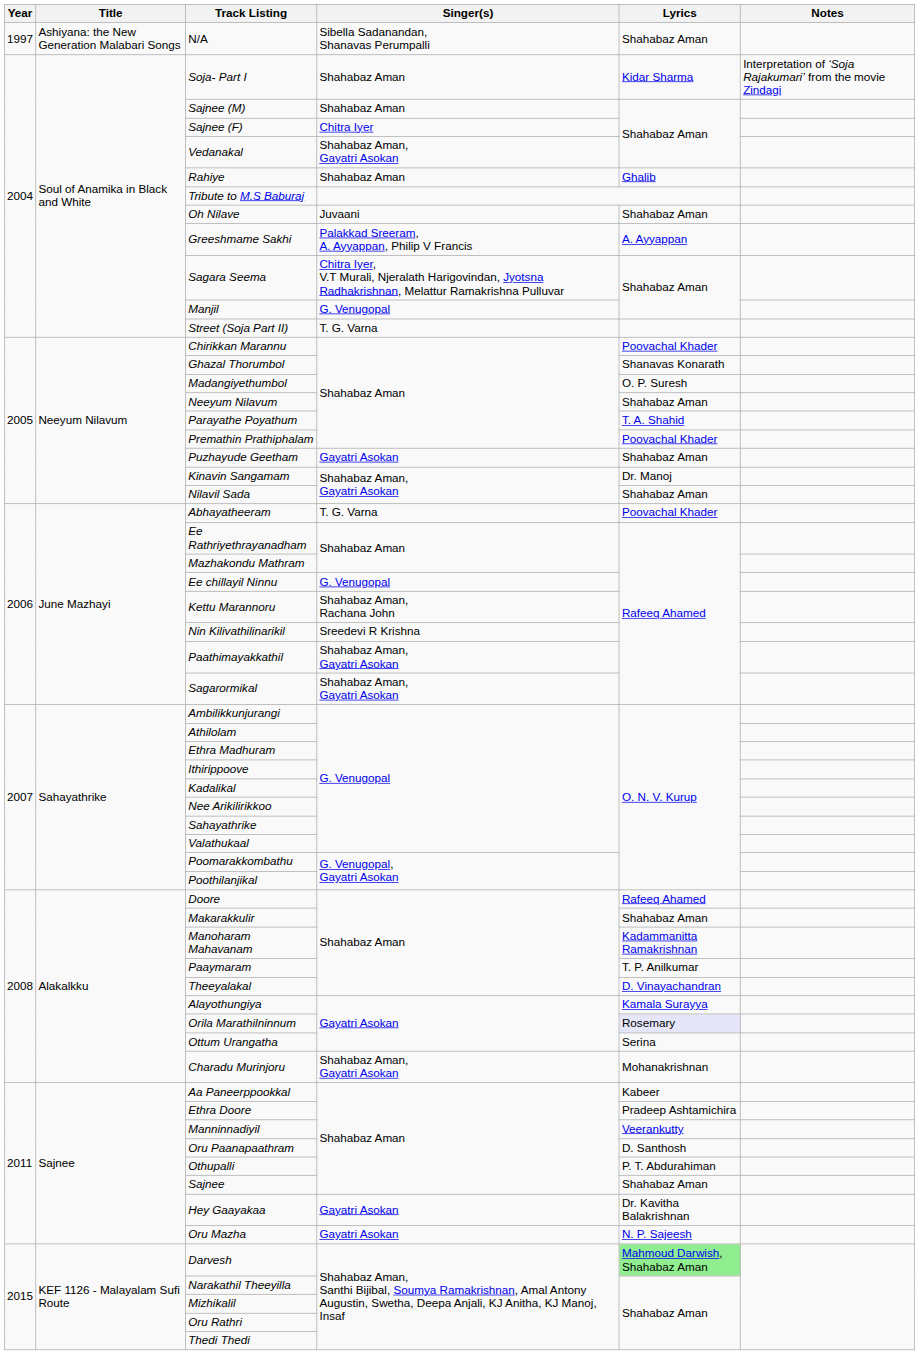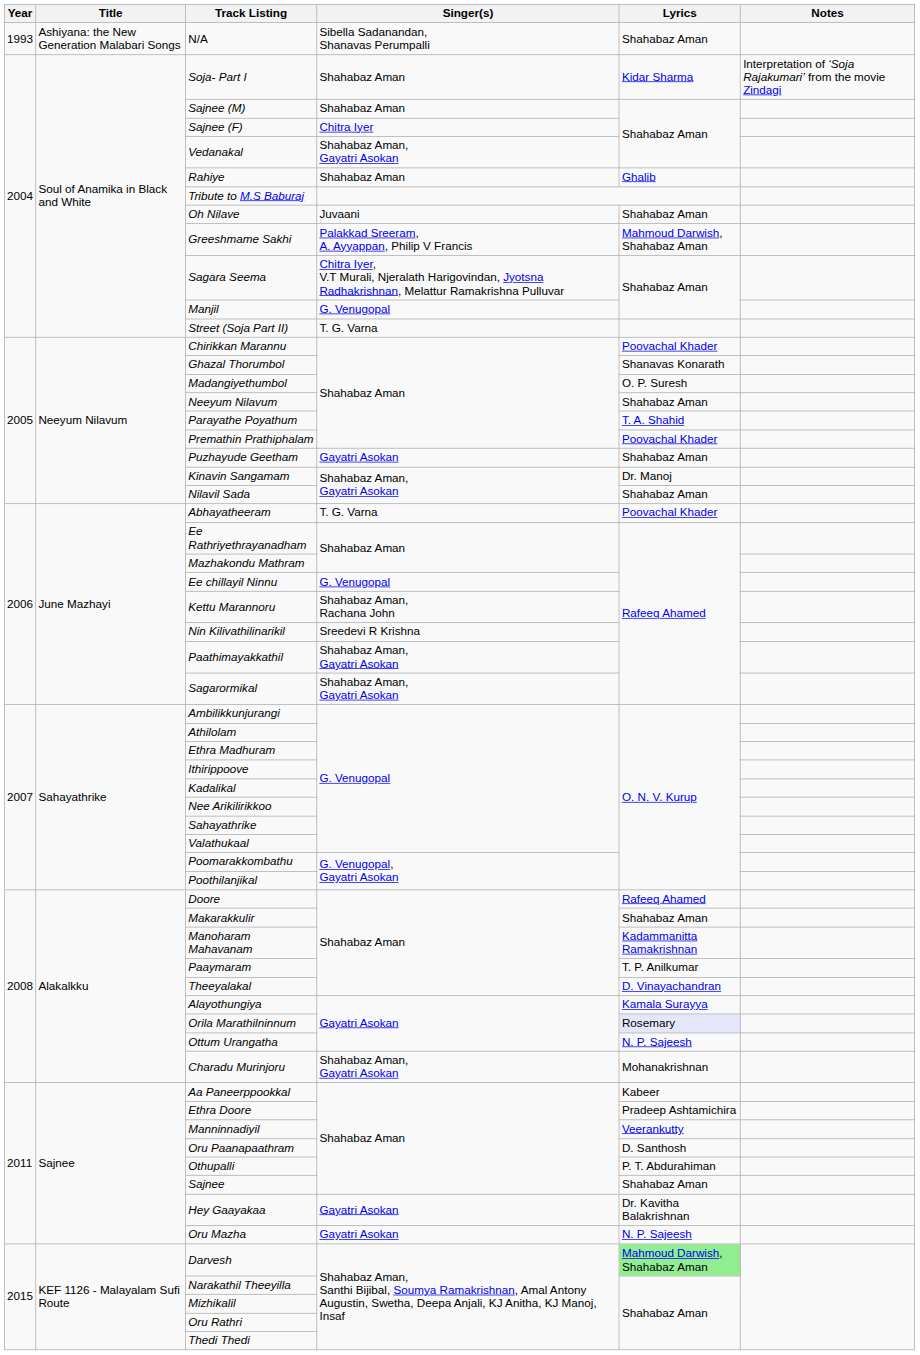(20, 38) 1997 -> (20, 38) 1993
(655, 239) A. Ayyappan -> (672, 239) Mahmoud Darwish, Shahabaz Aman
(639, 1042) Serina -> (657, 1042) N. P. Sajeesh
